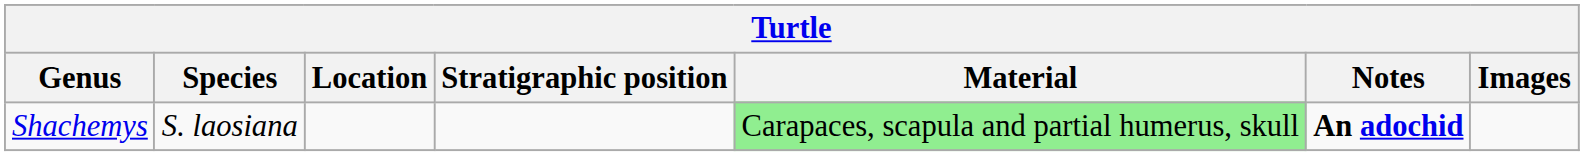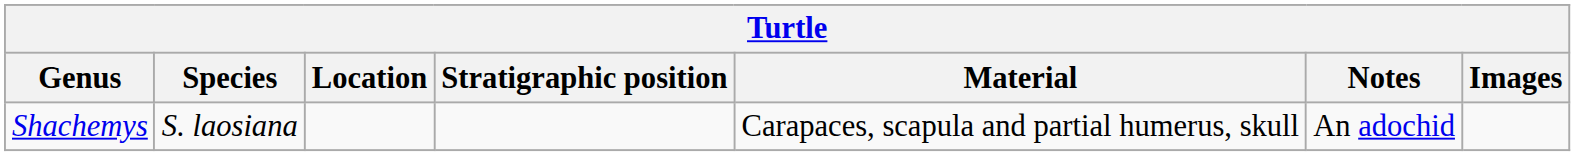(1020, 125) lightgreen background -> (1020, 125) no background
(1388, 125) bold -> (1384, 125) normal
